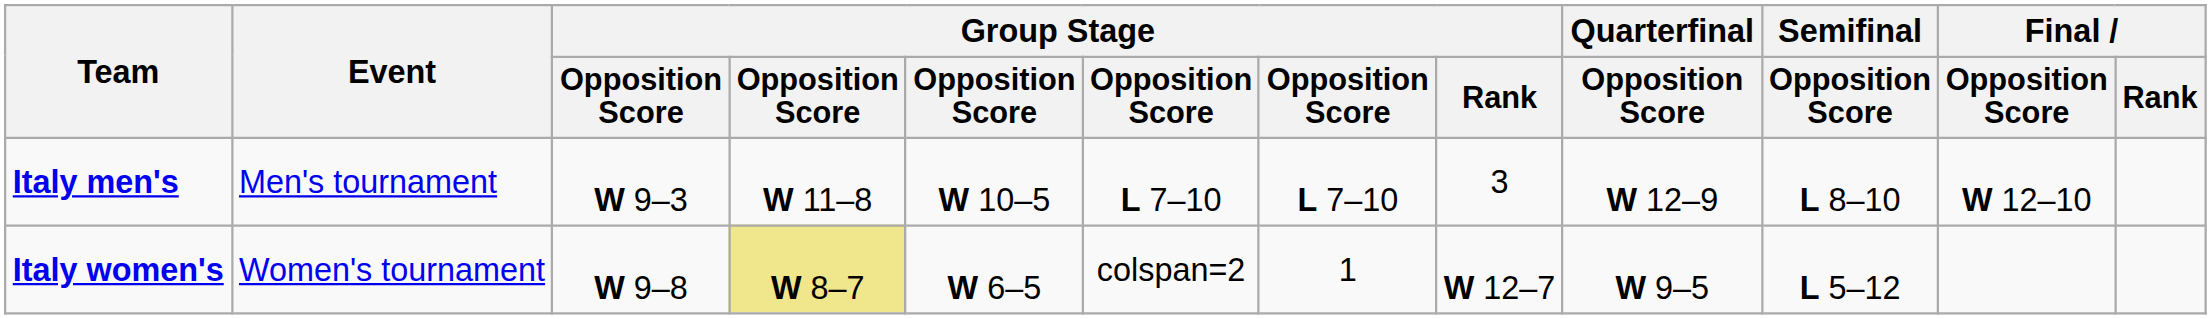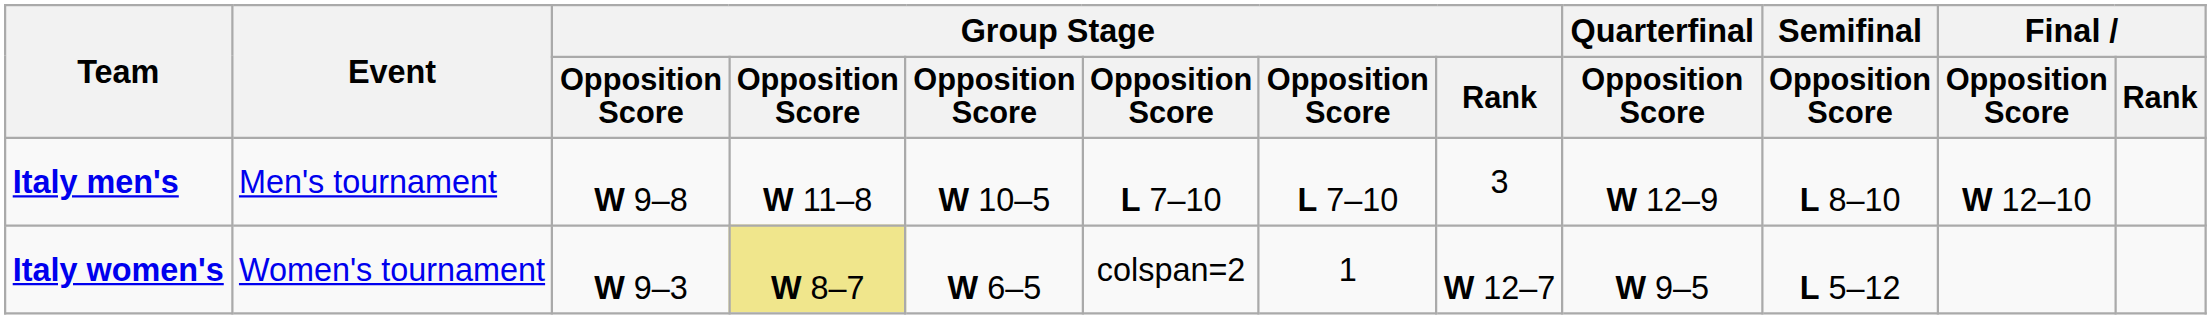(641, 200) W 9–3 -> (641, 200) W 9–8
(641, 288) W 9–8 -> (641, 288) W 9–3
